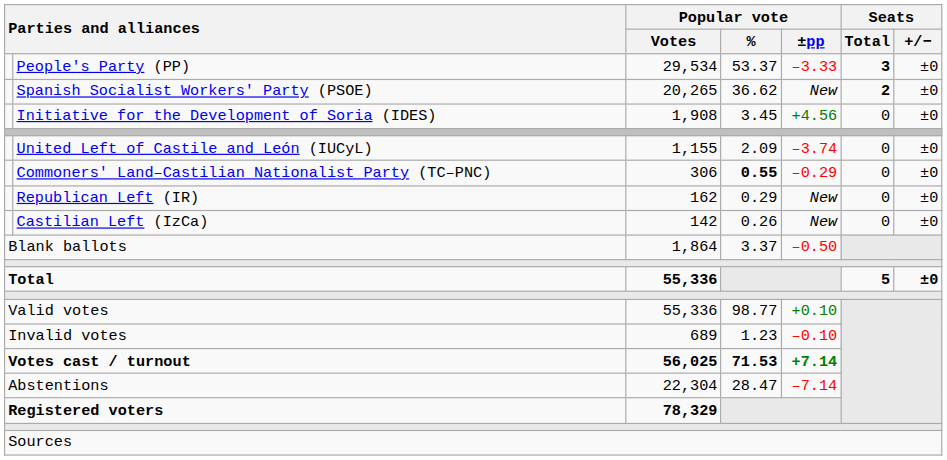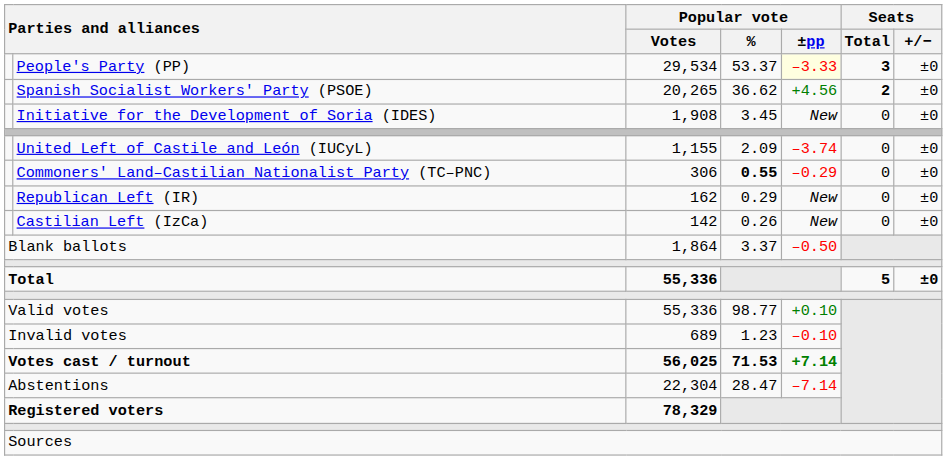(814, 67) no background -> (814, 67) lightyellow background
(824, 91) New -> (814, 91) +4.56
(814, 116) +4.56 -> (824, 116) New
